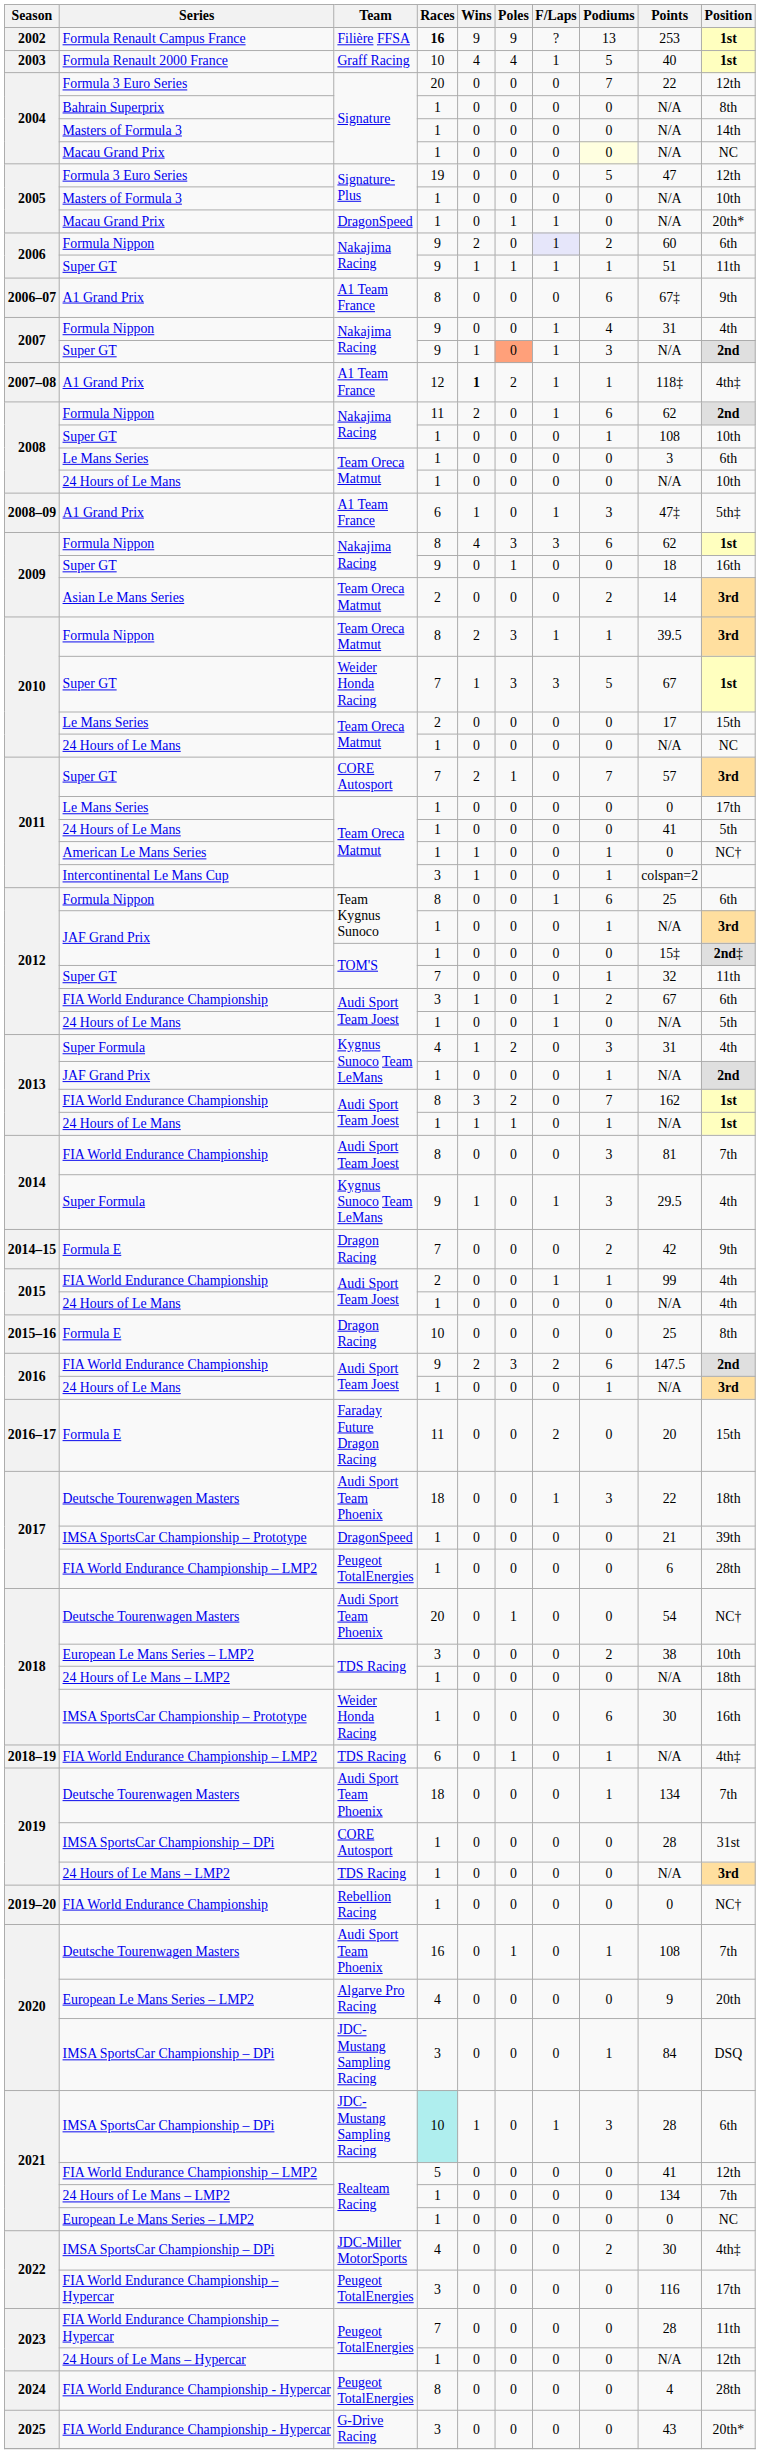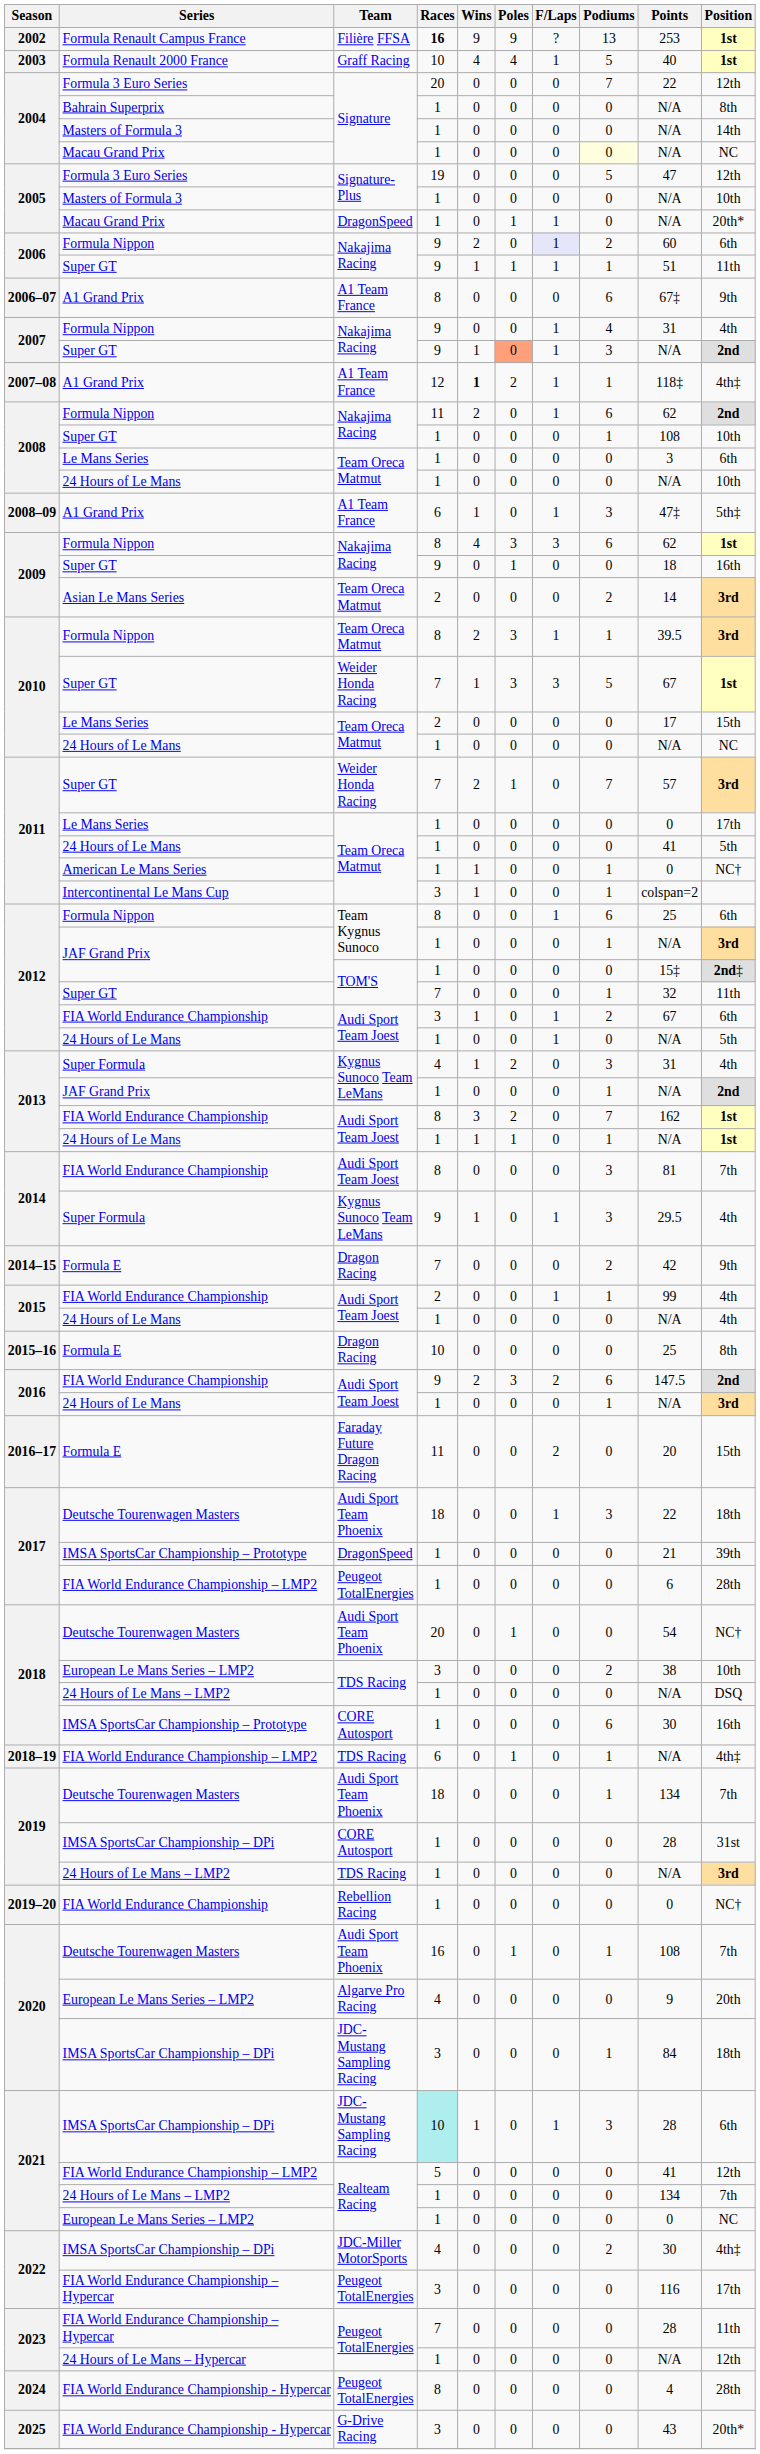(365, 777) CORE Autosport -> (357, 785) Weider Honda Racing
(728, 1678) 18th -> (728, 1694) DSQ
(357, 1717) Weider Honda Racing -> (365, 1725) CORE Autosport
(728, 2054) DSQ -> (728, 2054) 18th
